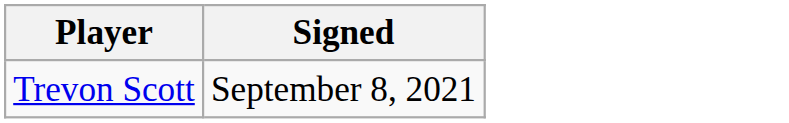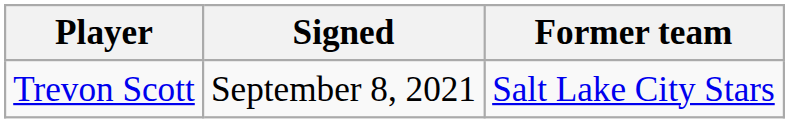+ column: (633, 32)
